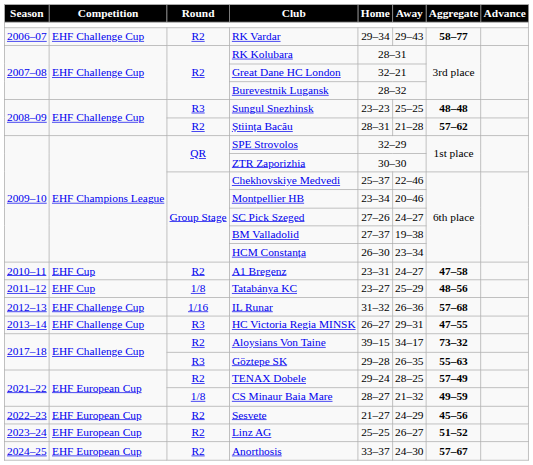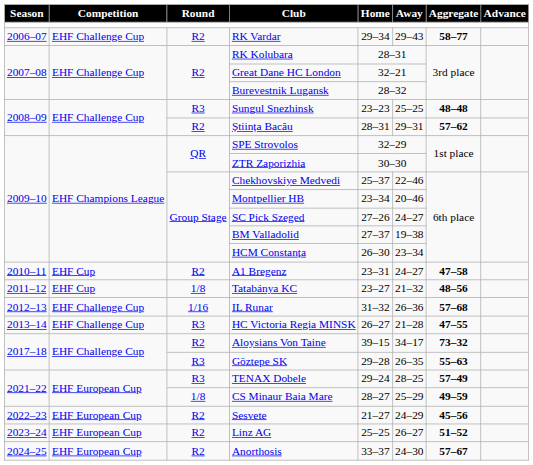(409, 126) 21–28 -> (409, 126) 29–31
(409, 288) 25–29 -> (409, 288) 21–32
(409, 325) 29–31 -> (409, 325) 21–28
(198, 379) R2 -> (198, 379) R3
(409, 397) 21–32 -> (409, 397) 25–29
